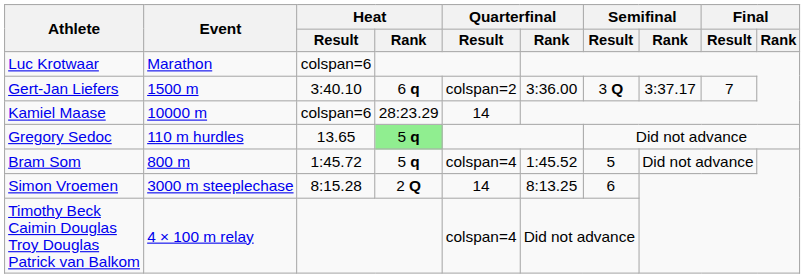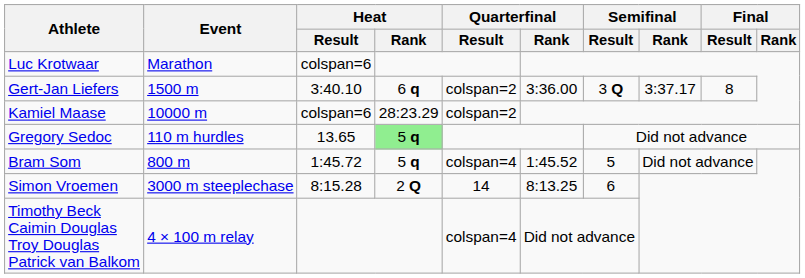(729, 89) 7 -> (729, 89) 8
(481, 113) 14 -> (481, 113) colspan=2
